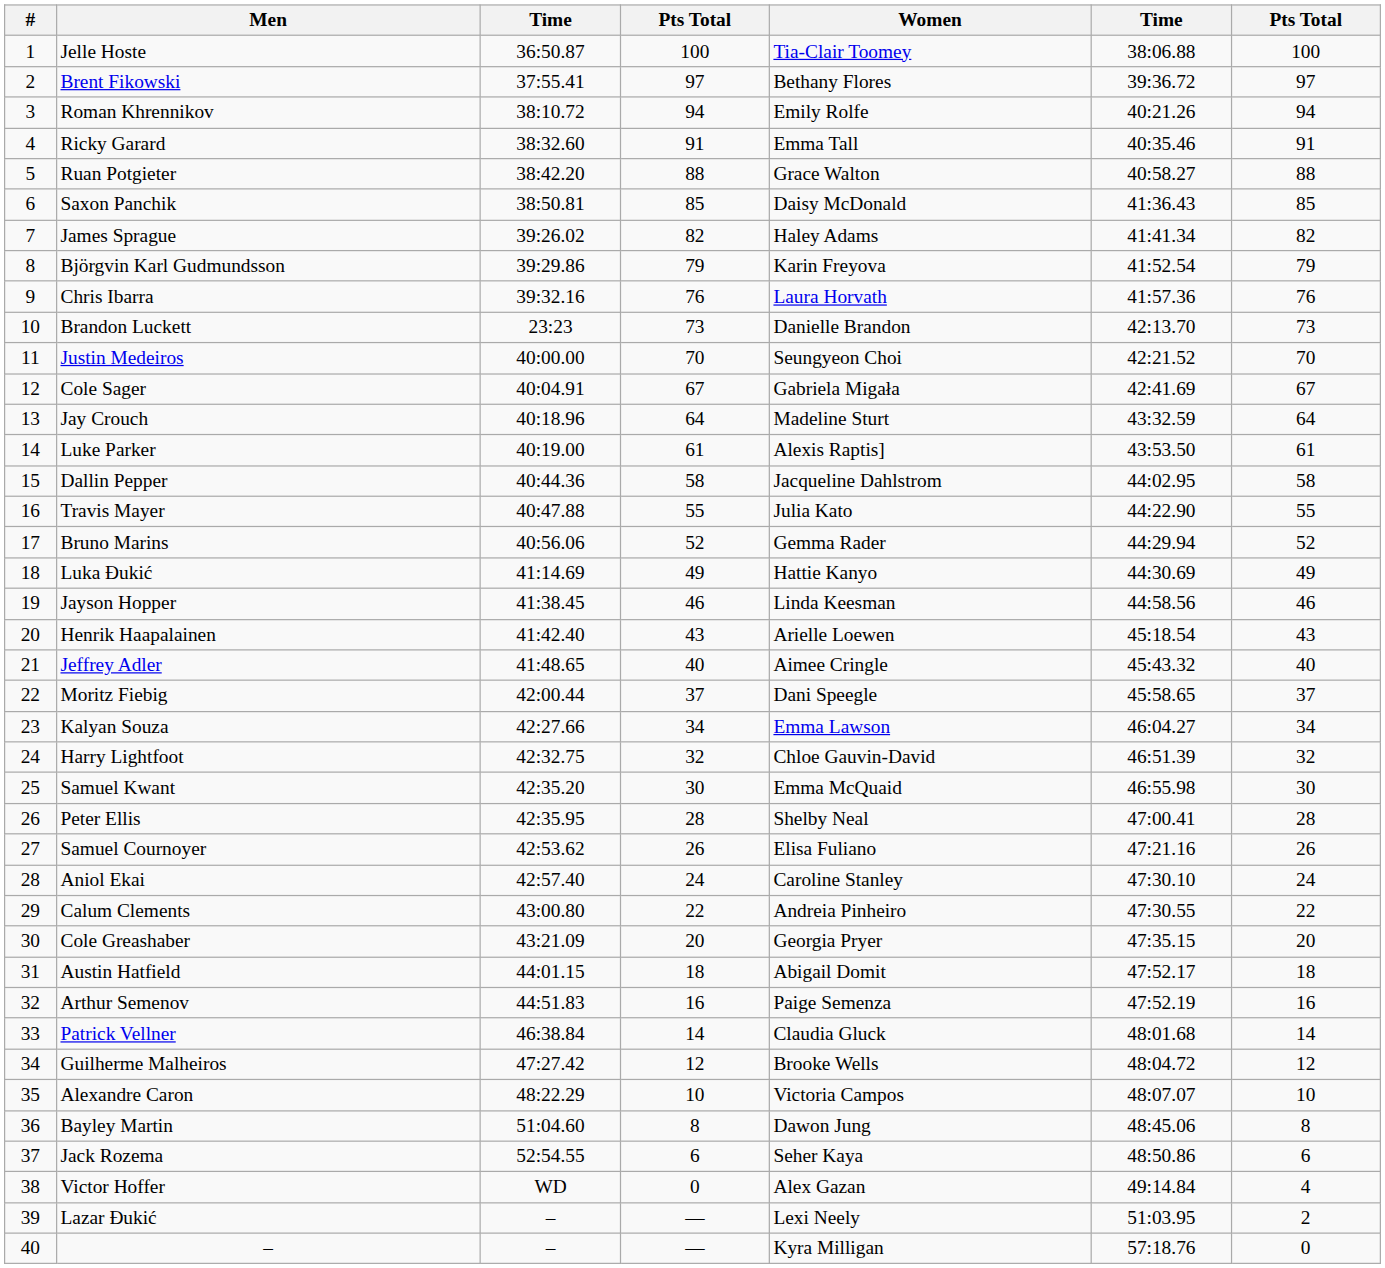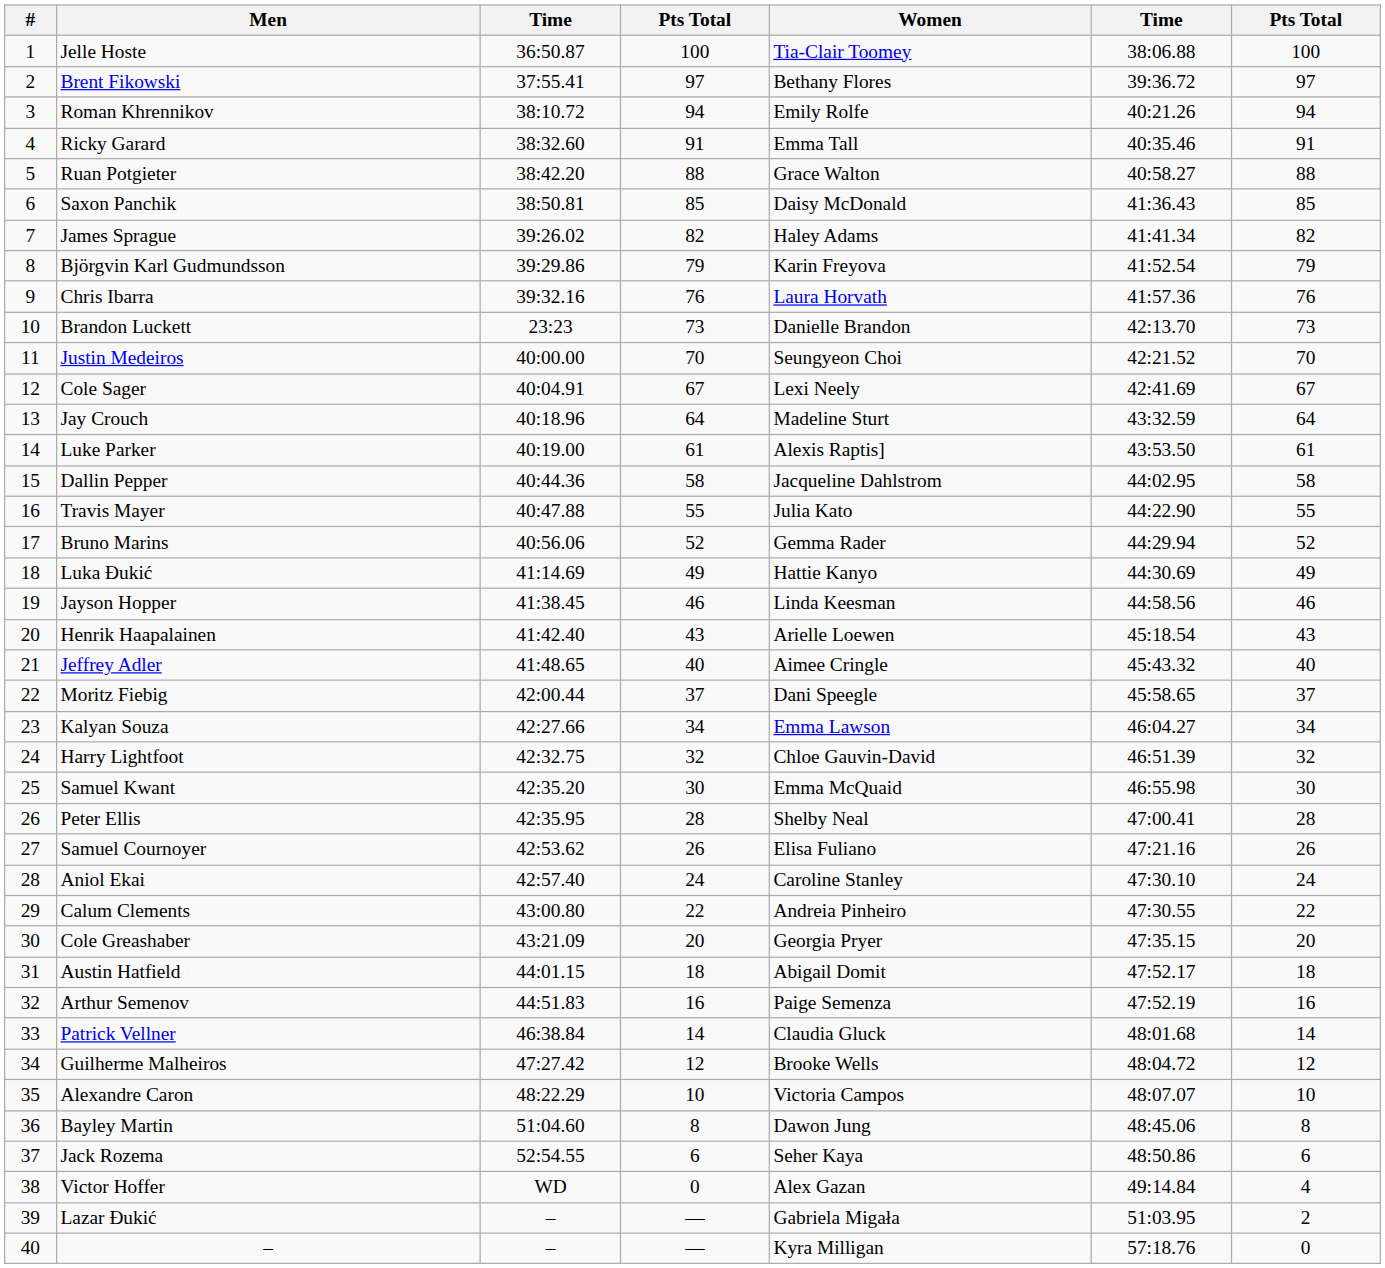(837, 388) Gabriela Migała -> (817, 388) Lexi Neely
(817, 1217) Lexi Neely -> (837, 1217) Gabriela Migała
